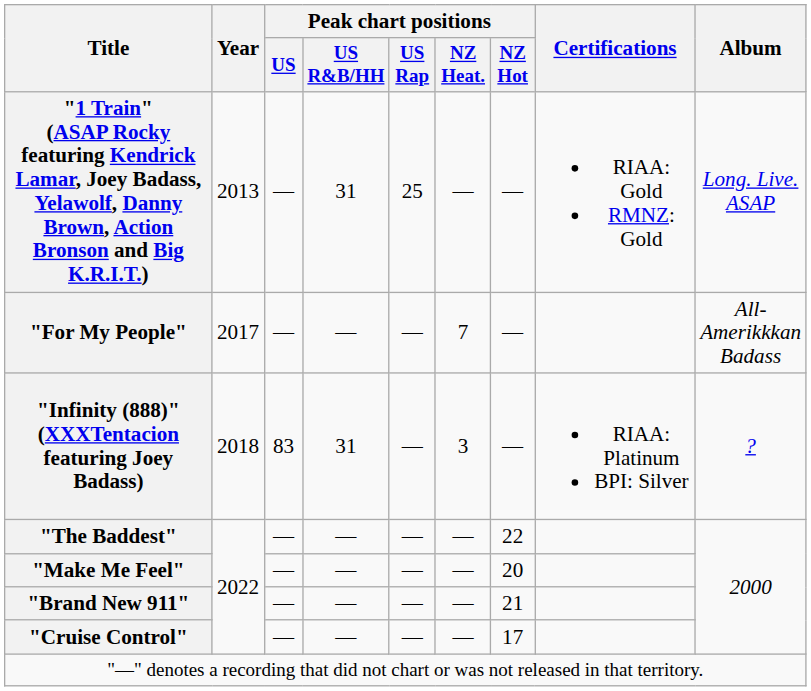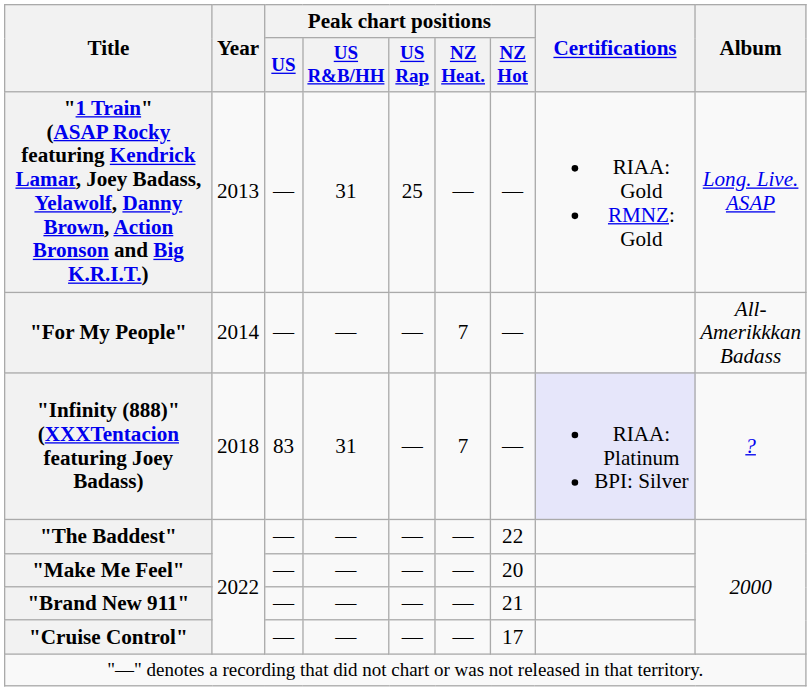(238, 332) 2017 -> (238, 332) 2014
(463, 446) 3 -> (463, 446) 7
(615, 458) no background -> (615, 458) lavender background
